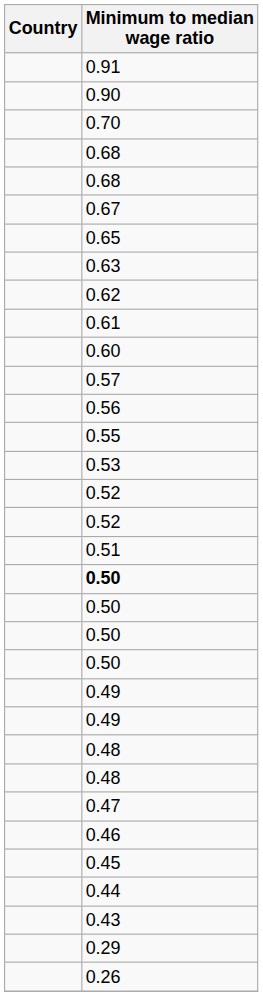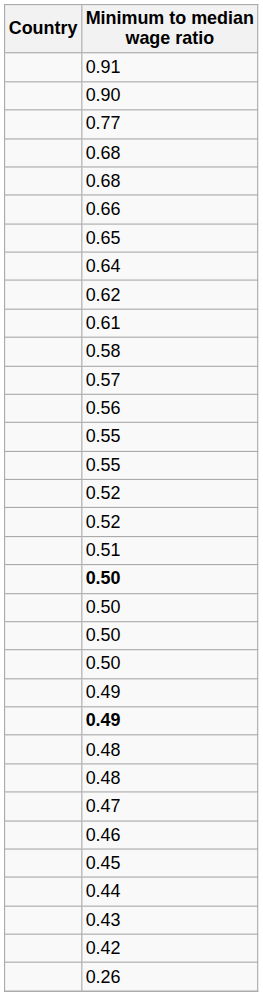(103, 124) 0.70 -> (103, 124) 0.77
(103, 209) 0.67 -> (103, 209) 0.66
(103, 266) 0.63 -> (103, 266) 0.64
(103, 351) 0.60 -> (103, 351) 0.58
(103, 465) 0.53 -> (103, 465) 0.55
(103, 720) normal -> (103, 720) bold
(103, 948) 0.29 -> (103, 948) 0.42
